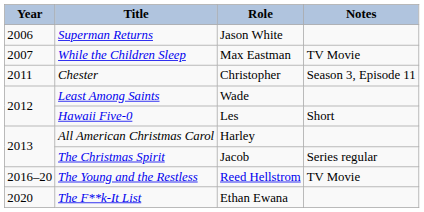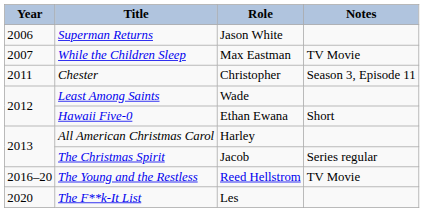(229, 116) Les -> (254, 116) Ethan Ewana
(254, 197) Ethan Ewana -> (229, 197) Les
